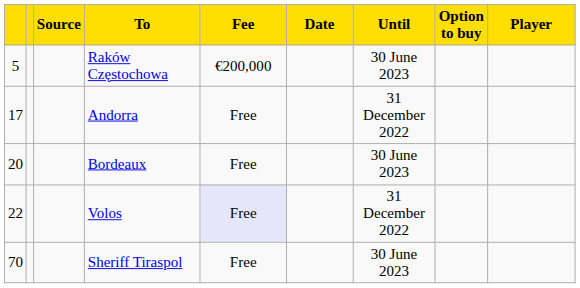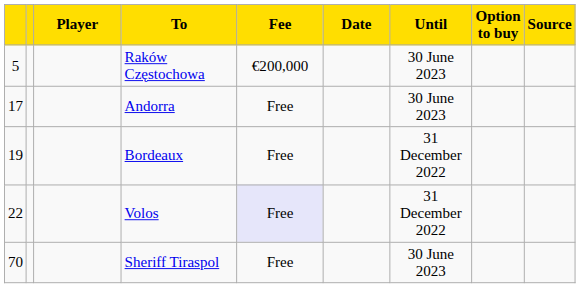columns swapped: (531, 24) <-> (59, 24)
(394, 114) 31 December 2022 -> (431, 106) 30 June 2023
(15, 164) 20 -> (15, 155) 19
(394, 164) 30 June 2023 -> (431, 155) 31 December 2022
